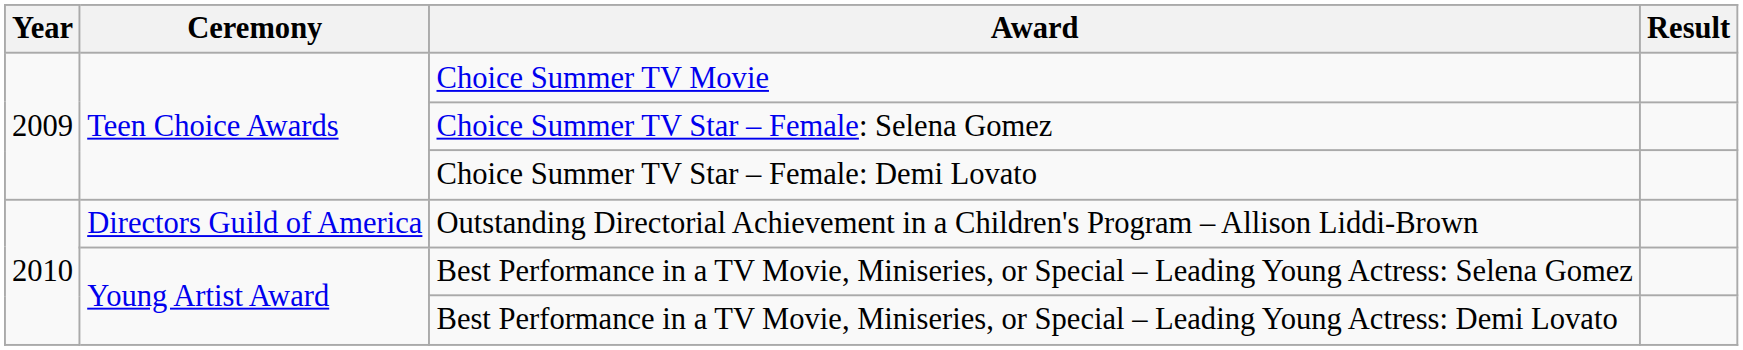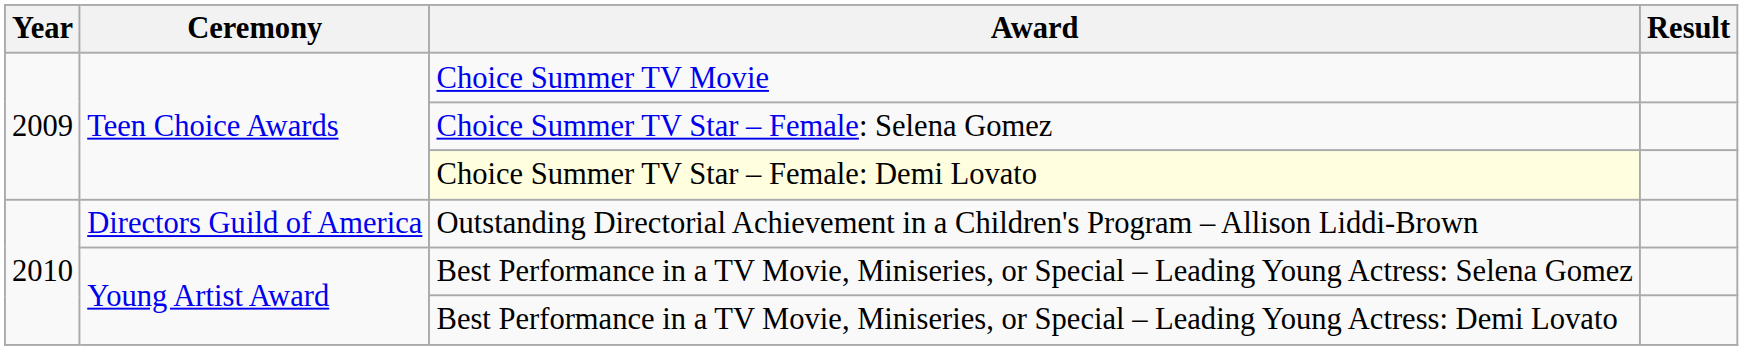(737, 174) no background -> (737, 174) lightyellow background
